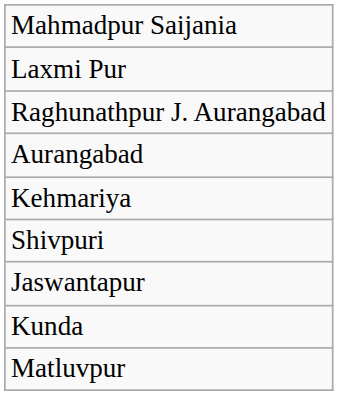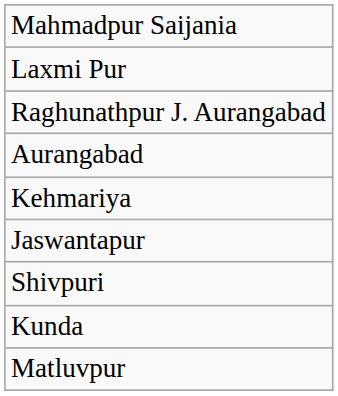(58, 240) Shivpuri -> (78, 240) Jaswantapur
(78, 283) Jaswantapur -> (58, 283) Shivpuri
